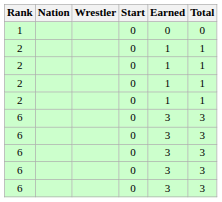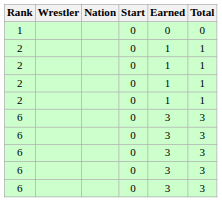columns swapped: (95, 13) <-> (54, 13)
